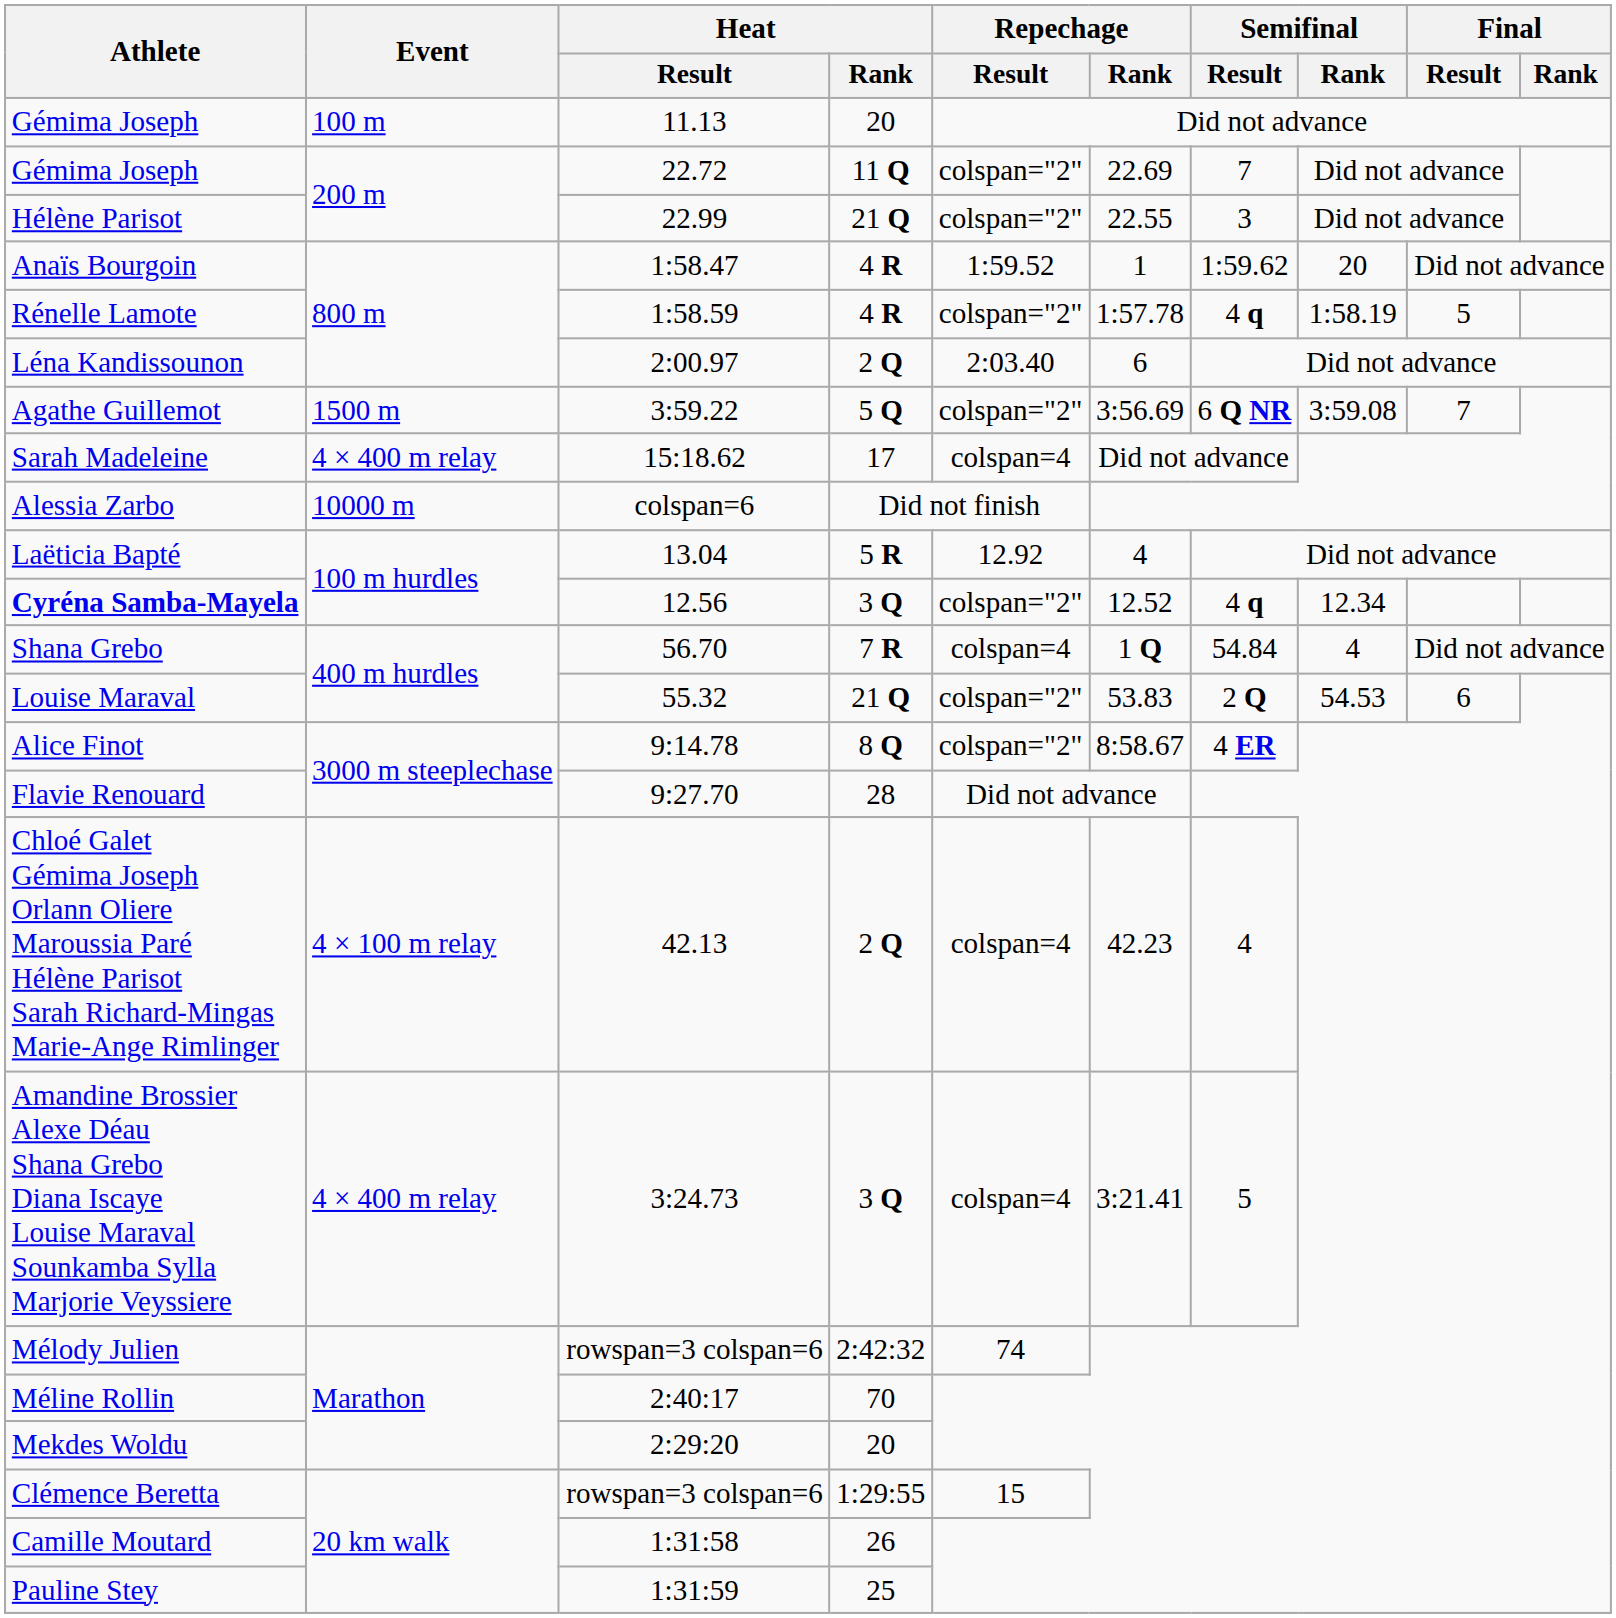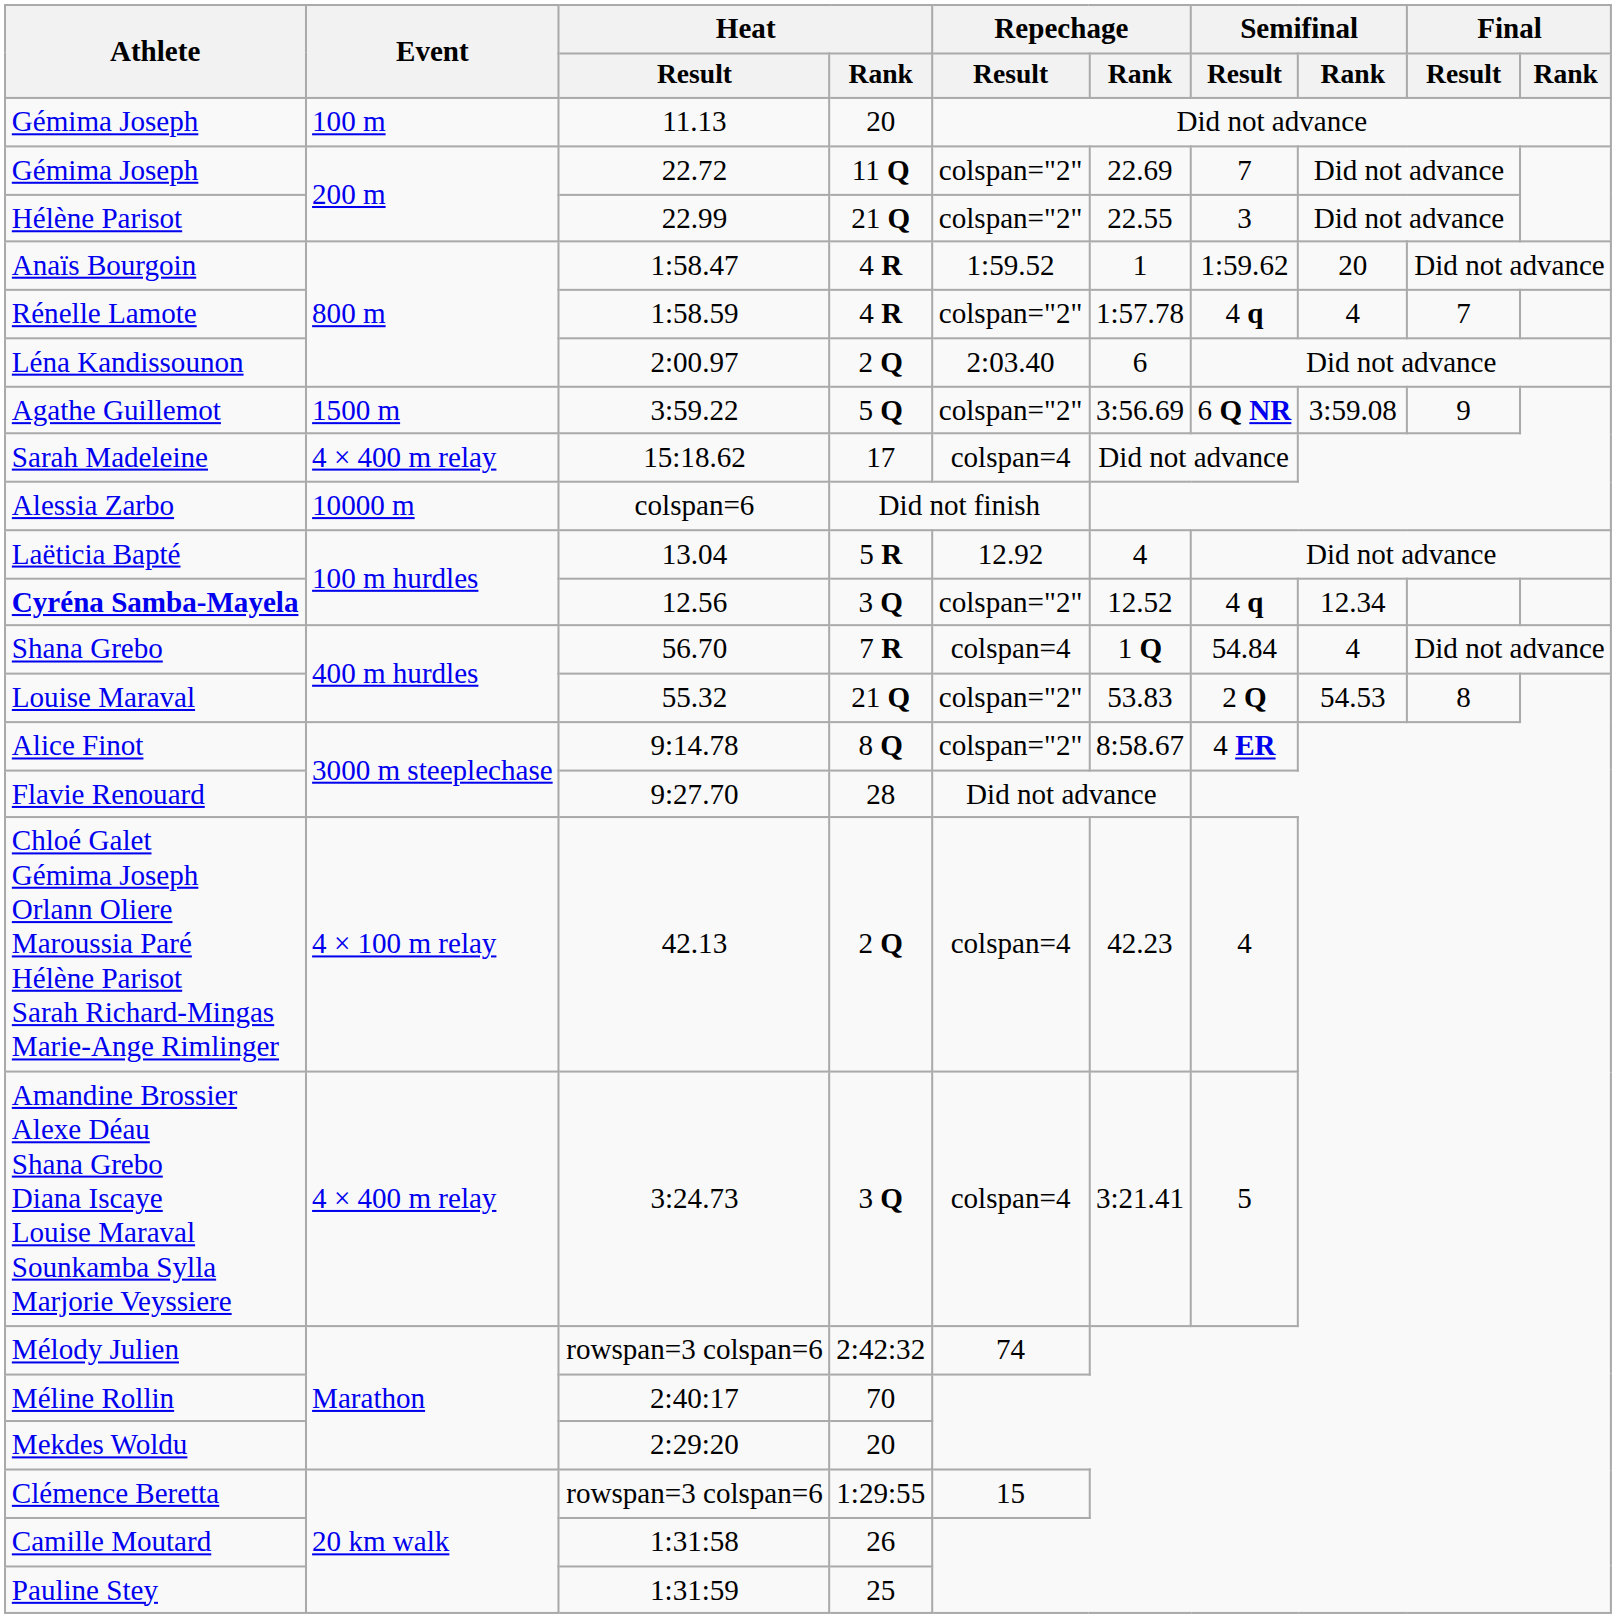(1353, 314) 1:58.19 -> (1353, 314) 4
(1464, 314) 5 -> (1464, 314) 7
(1464, 410) 7 -> (1464, 410) 9
(1464, 697) 6 -> (1464, 697) 8
